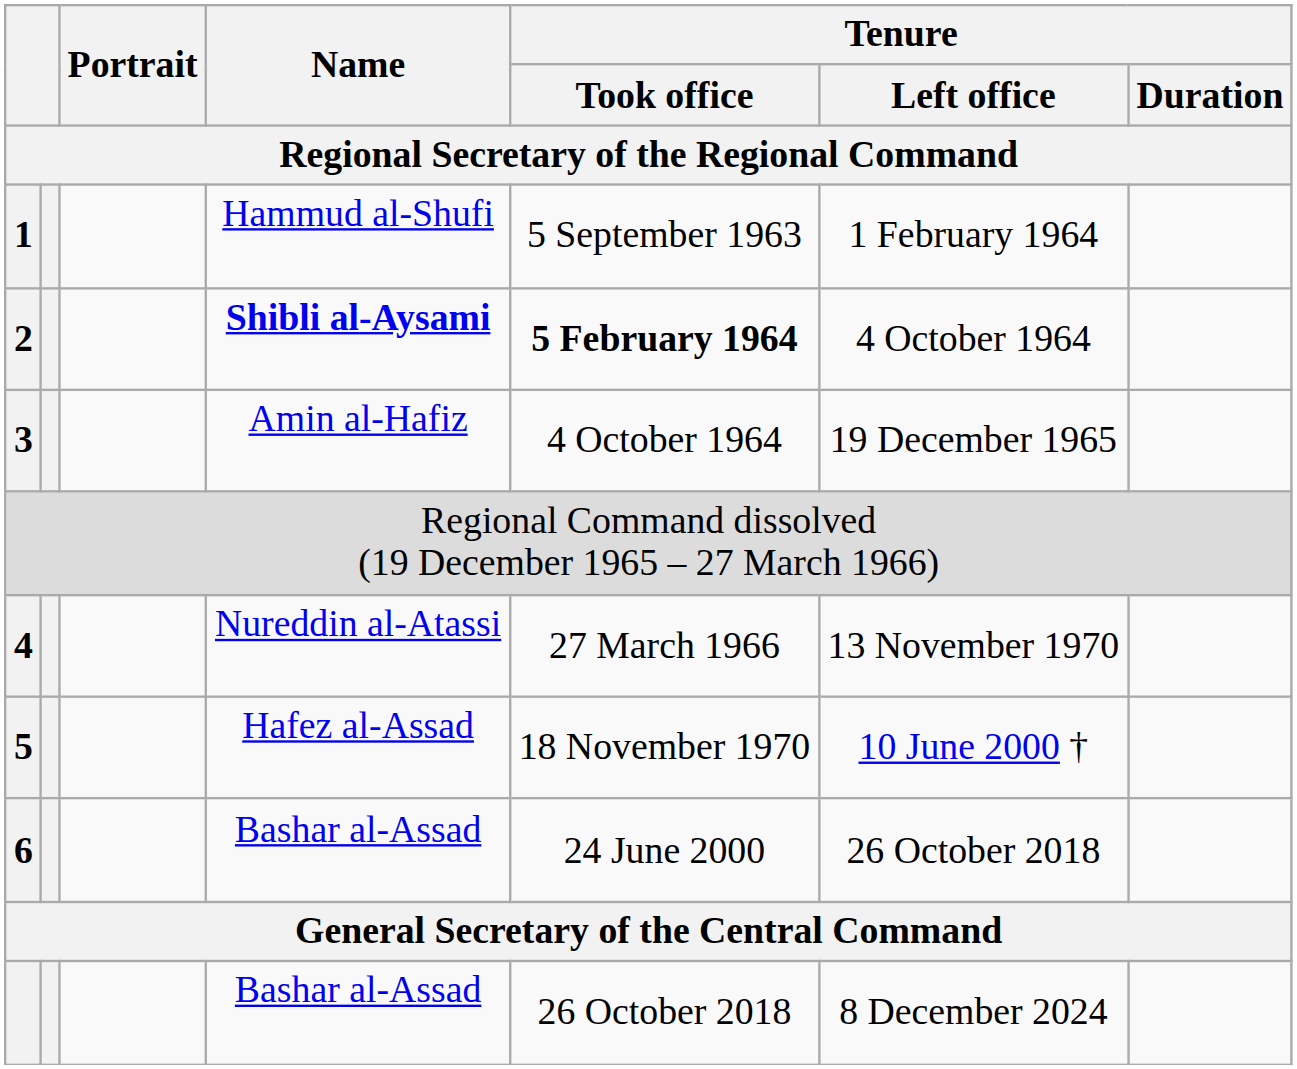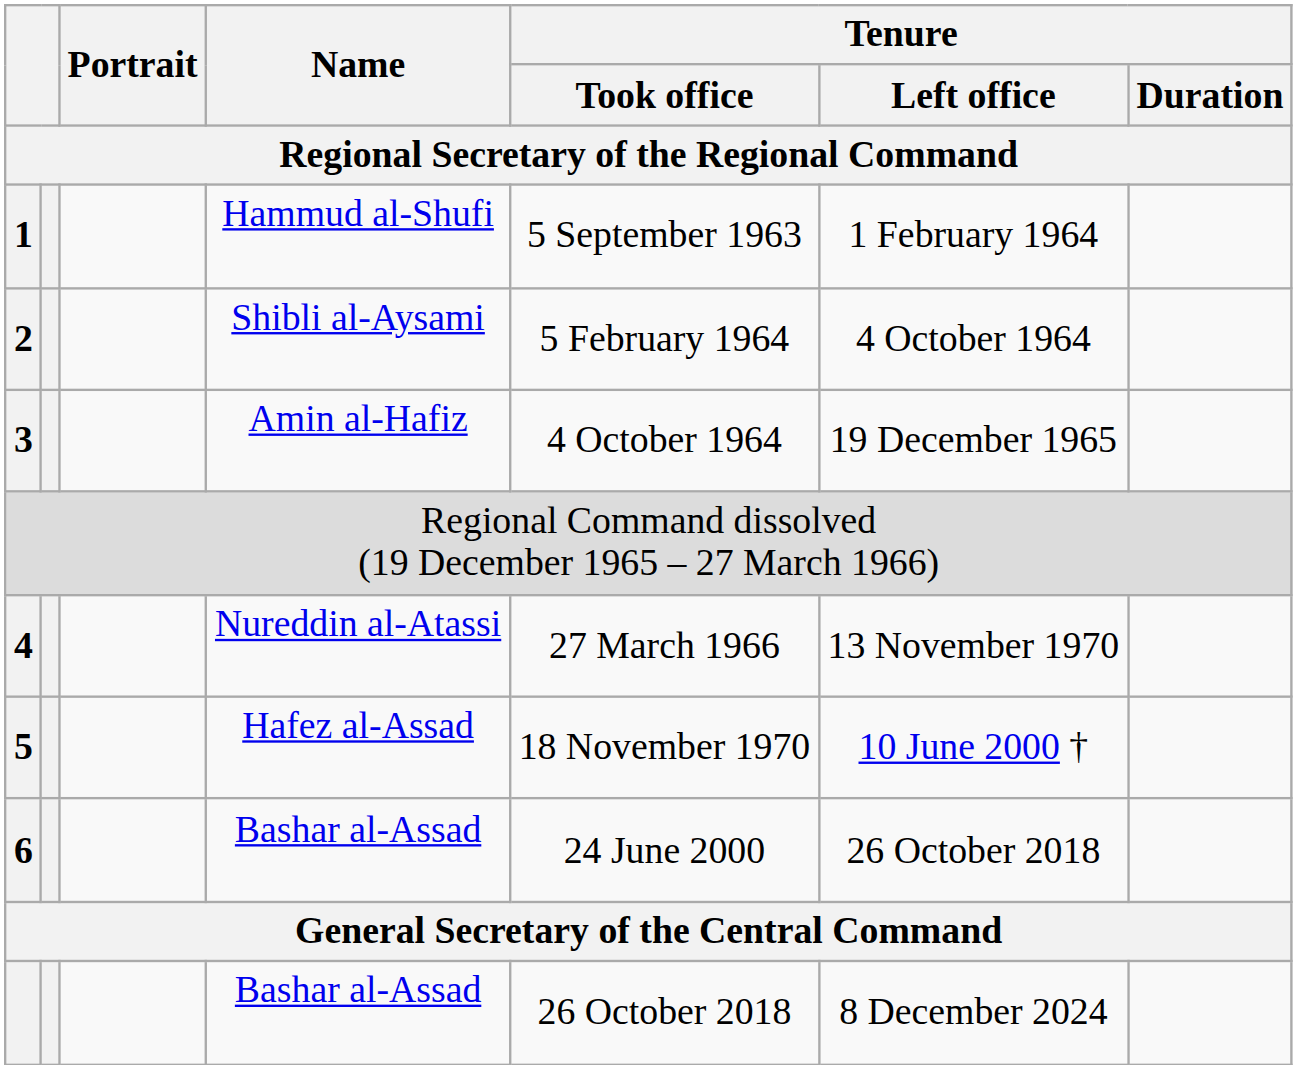(358, 316) bold -> (358, 316) normal
(664, 337) bold -> (664, 337) normal
